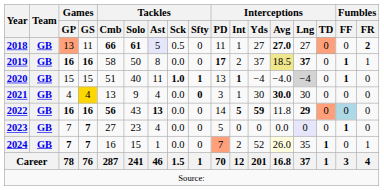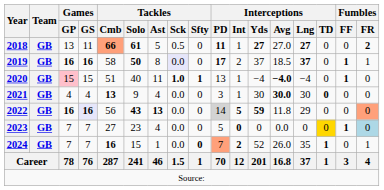(69, 45) lightsalmon background -> (69, 45) no background
(110, 45) no background -> (110, 45) lightsalmon background
(158, 45) lavender background -> (158, 45) no background
(221, 45) normal -> (221, 45) bold
(259, 45) normal -> (259, 45) bold
(282, 45) bold -> (282, 45) normal
(305, 45) normal -> (305, 45) bold
(326, 45) lightsalmon background -> (326, 45) no background
(136, 62) normal -> (136, 62) bold
(178, 62) no background -> (178, 62) lavender background
(282, 62) khaki background -> (282, 62) no background
(69, 78) no background -> (69, 78) pink background
(239, 78) bold -> (239, 78) normal
(282, 78) normal -> (282, 78) bold
(305, 78) lightgrey background -> (305, 78) no background
(88, 95) gold background -> (88, 95) no background
(110, 95) normal -> (110, 95) bold
(200, 95) bold -> (200, 95) normal
(326, 95) normal -> (326, 95) bold
(88, 111) no background -> (88, 111) lavender background
(110, 111) bold -> (110, 111) normal
(136, 111) normal -> (136, 111) bold
(221, 111) no background -> (221, 111) lightgrey background
(305, 111) bold -> (305, 111) normal
(326, 111) lightsalmon background -> (326, 111) no background
(346, 111) lightblue background -> (346, 111) no background
(368, 111) no background -> (368, 111) lightsalmon background
(88, 128) bold -> (88, 128) normal
(239, 128) normal -> (239, 128) bold
(305, 128) lavender background -> (305, 128) no background
(326, 128) no background -> (326, 128) gold background
(368, 128) no background -> (368, 128) lightblue background
(69, 144) bold -> (69, 144) normal
(88, 144) bold -> (88, 144) normal
(110, 144) normal -> (110, 144) bold
(200, 144) normal -> (200, 144) bold
(239, 144) normal -> (239, 144) bold
(282, 144) lightyellow background -> (282, 144) no background
